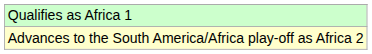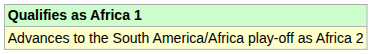(70, 15) normal -> (75, 15) bold
